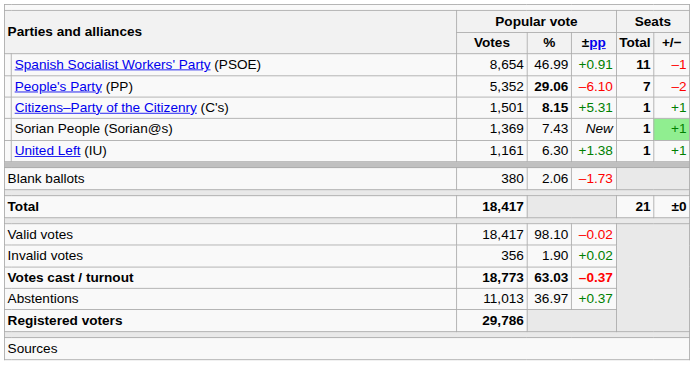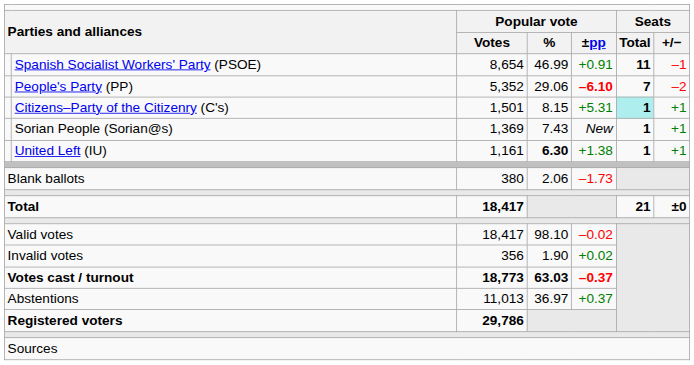(551, 86) bold -> (551, 86) normal
(596, 86) normal -> (596, 86) bold
(555, 107) bold -> (555, 107) normal
(647, 107) no background -> (647, 107) paleturquoise background
(679, 129) lightgreen background -> (679, 129) no background
(555, 150) normal -> (555, 150) bold
